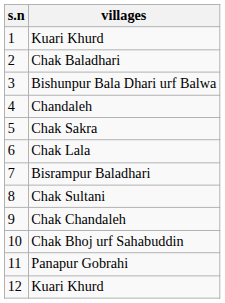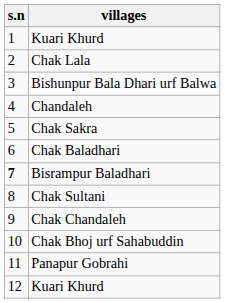(76, 60) Chak Baladhari -> (61, 60) Chak Lala
(61, 151) Chak Lala -> (76, 151) Chak Baladhari
(11, 173) normal -> (11, 173) bold
